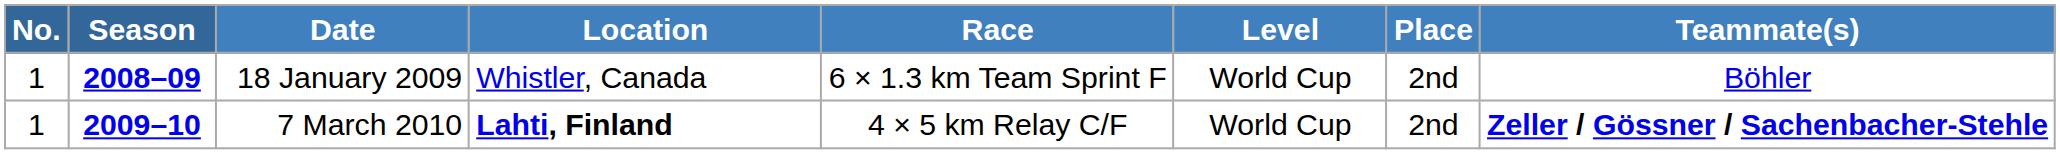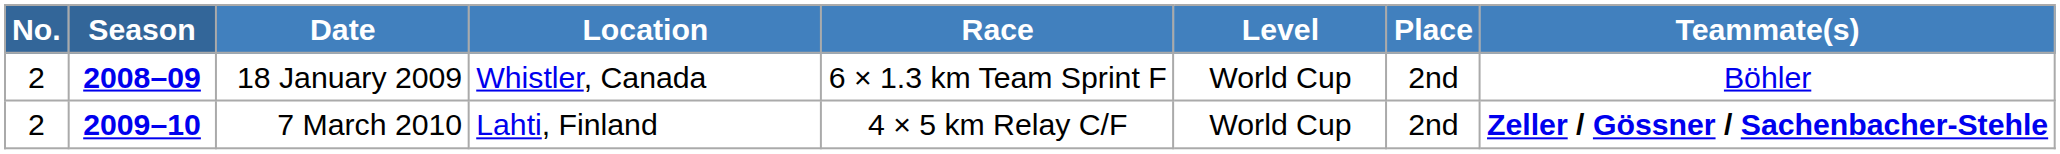(36, 77) 1 -> (36, 77) 2
(36, 125) 1 -> (36, 125) 2
(574, 125) bold -> (567, 125) normal
